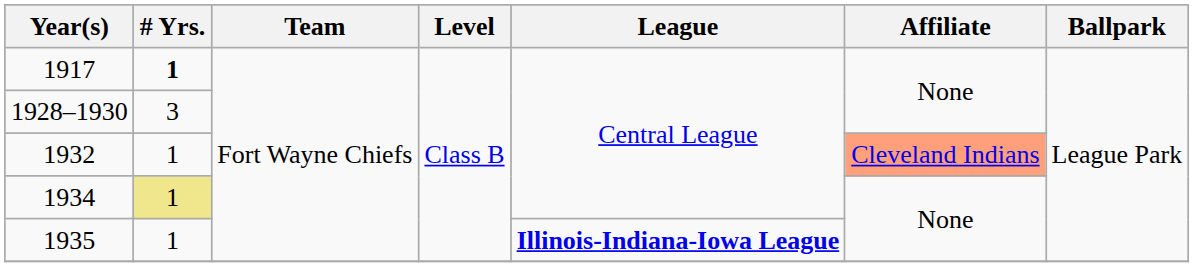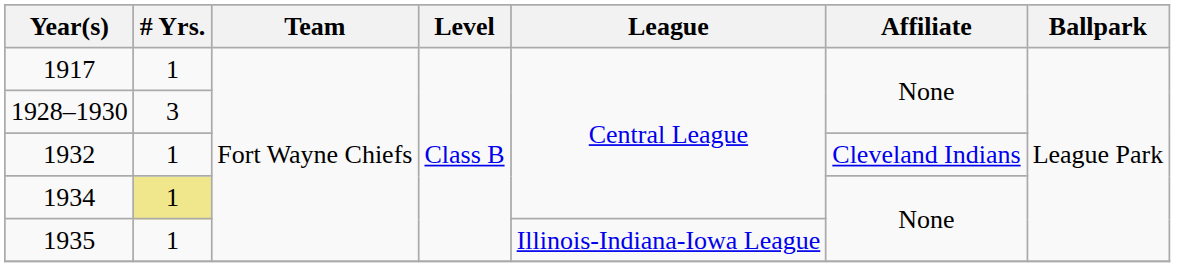(173, 68) bold -> (173, 68) normal
(945, 154) lightsalmon background -> (926, 154) no background
(678, 240) bold -> (668, 240) normal
